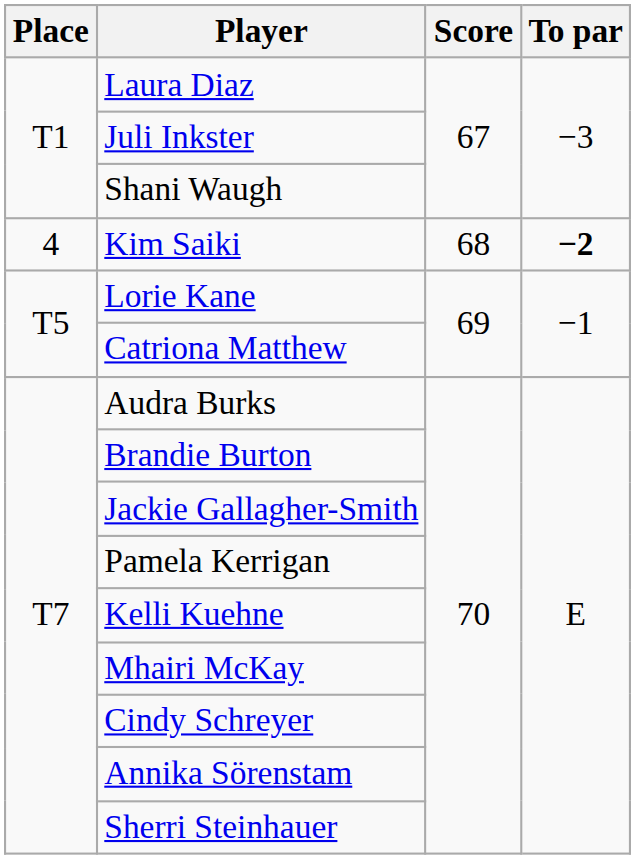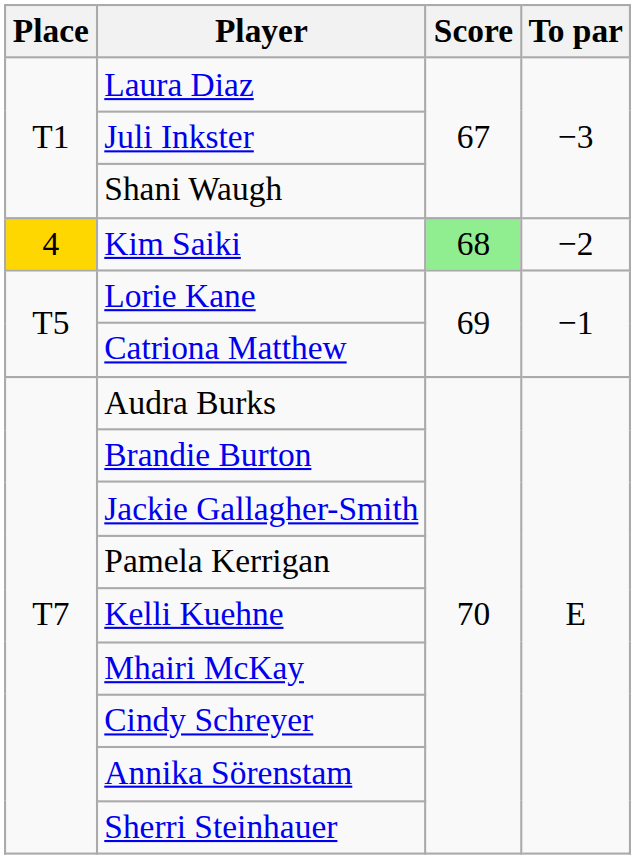(51, 243) no background -> (51, 243) gold background
(473, 243) no background -> (473, 243) lightgreen background
(576, 243) bold -> (576, 243) normal
